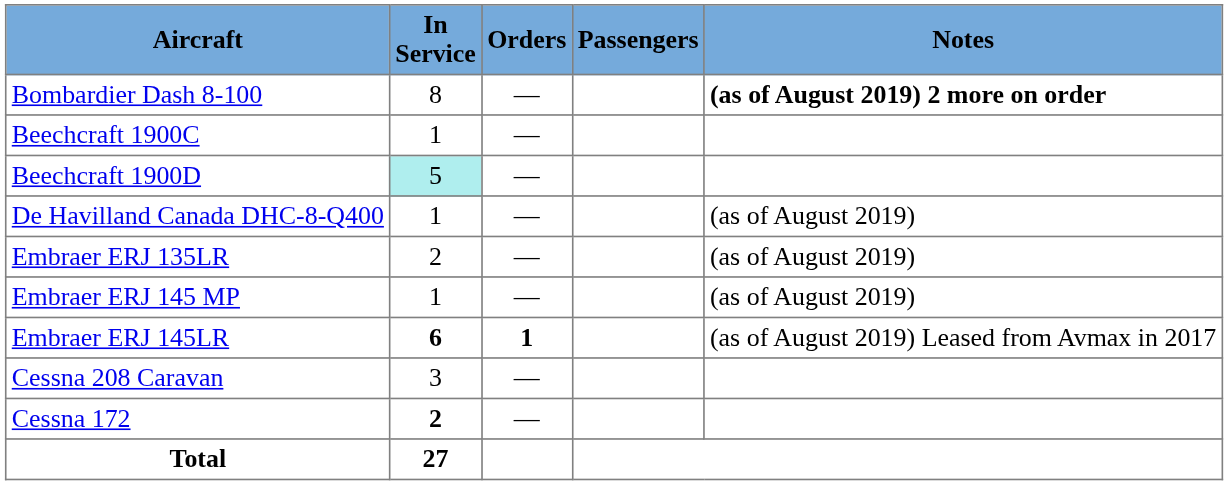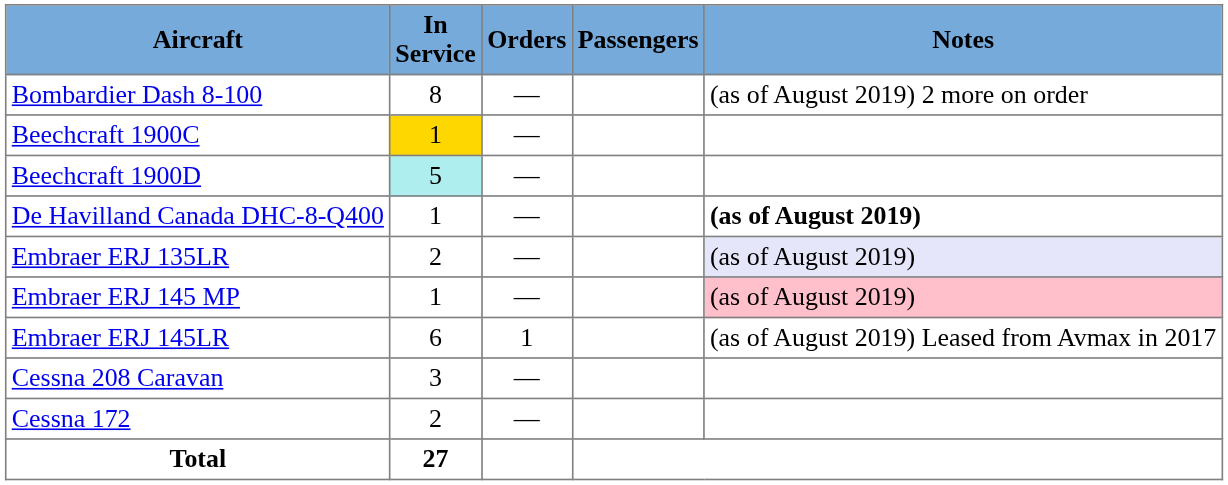(908, 94) bold -> (899, 94) normal
(436, 134) no background -> (436, 134) gold background
(813, 215) normal -> (815, 215) bold
(813, 256) no background -> (813, 256) lavender background
(813, 296) no background -> (813, 296) pink background
(436, 337) bold -> (436, 337) normal
(527, 337) bold -> (527, 337) normal
(436, 418) bold -> (436, 418) normal
